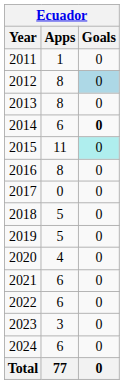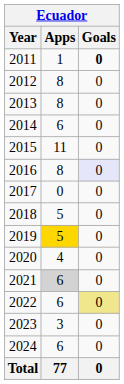(99, 59) normal -> (99, 59) bold
(99, 81) lightblue background -> (99, 81) no background
(99, 125) bold -> (99, 125) normal
(99, 147) paleturquoise background -> (99, 147) no background
(99, 170) no background -> (99, 170) lavender background
(60, 236) no background -> (60, 236) gold background
(60, 280) no background -> (60, 280) lightgrey background
(99, 302) no background -> (99, 302) khaki background
